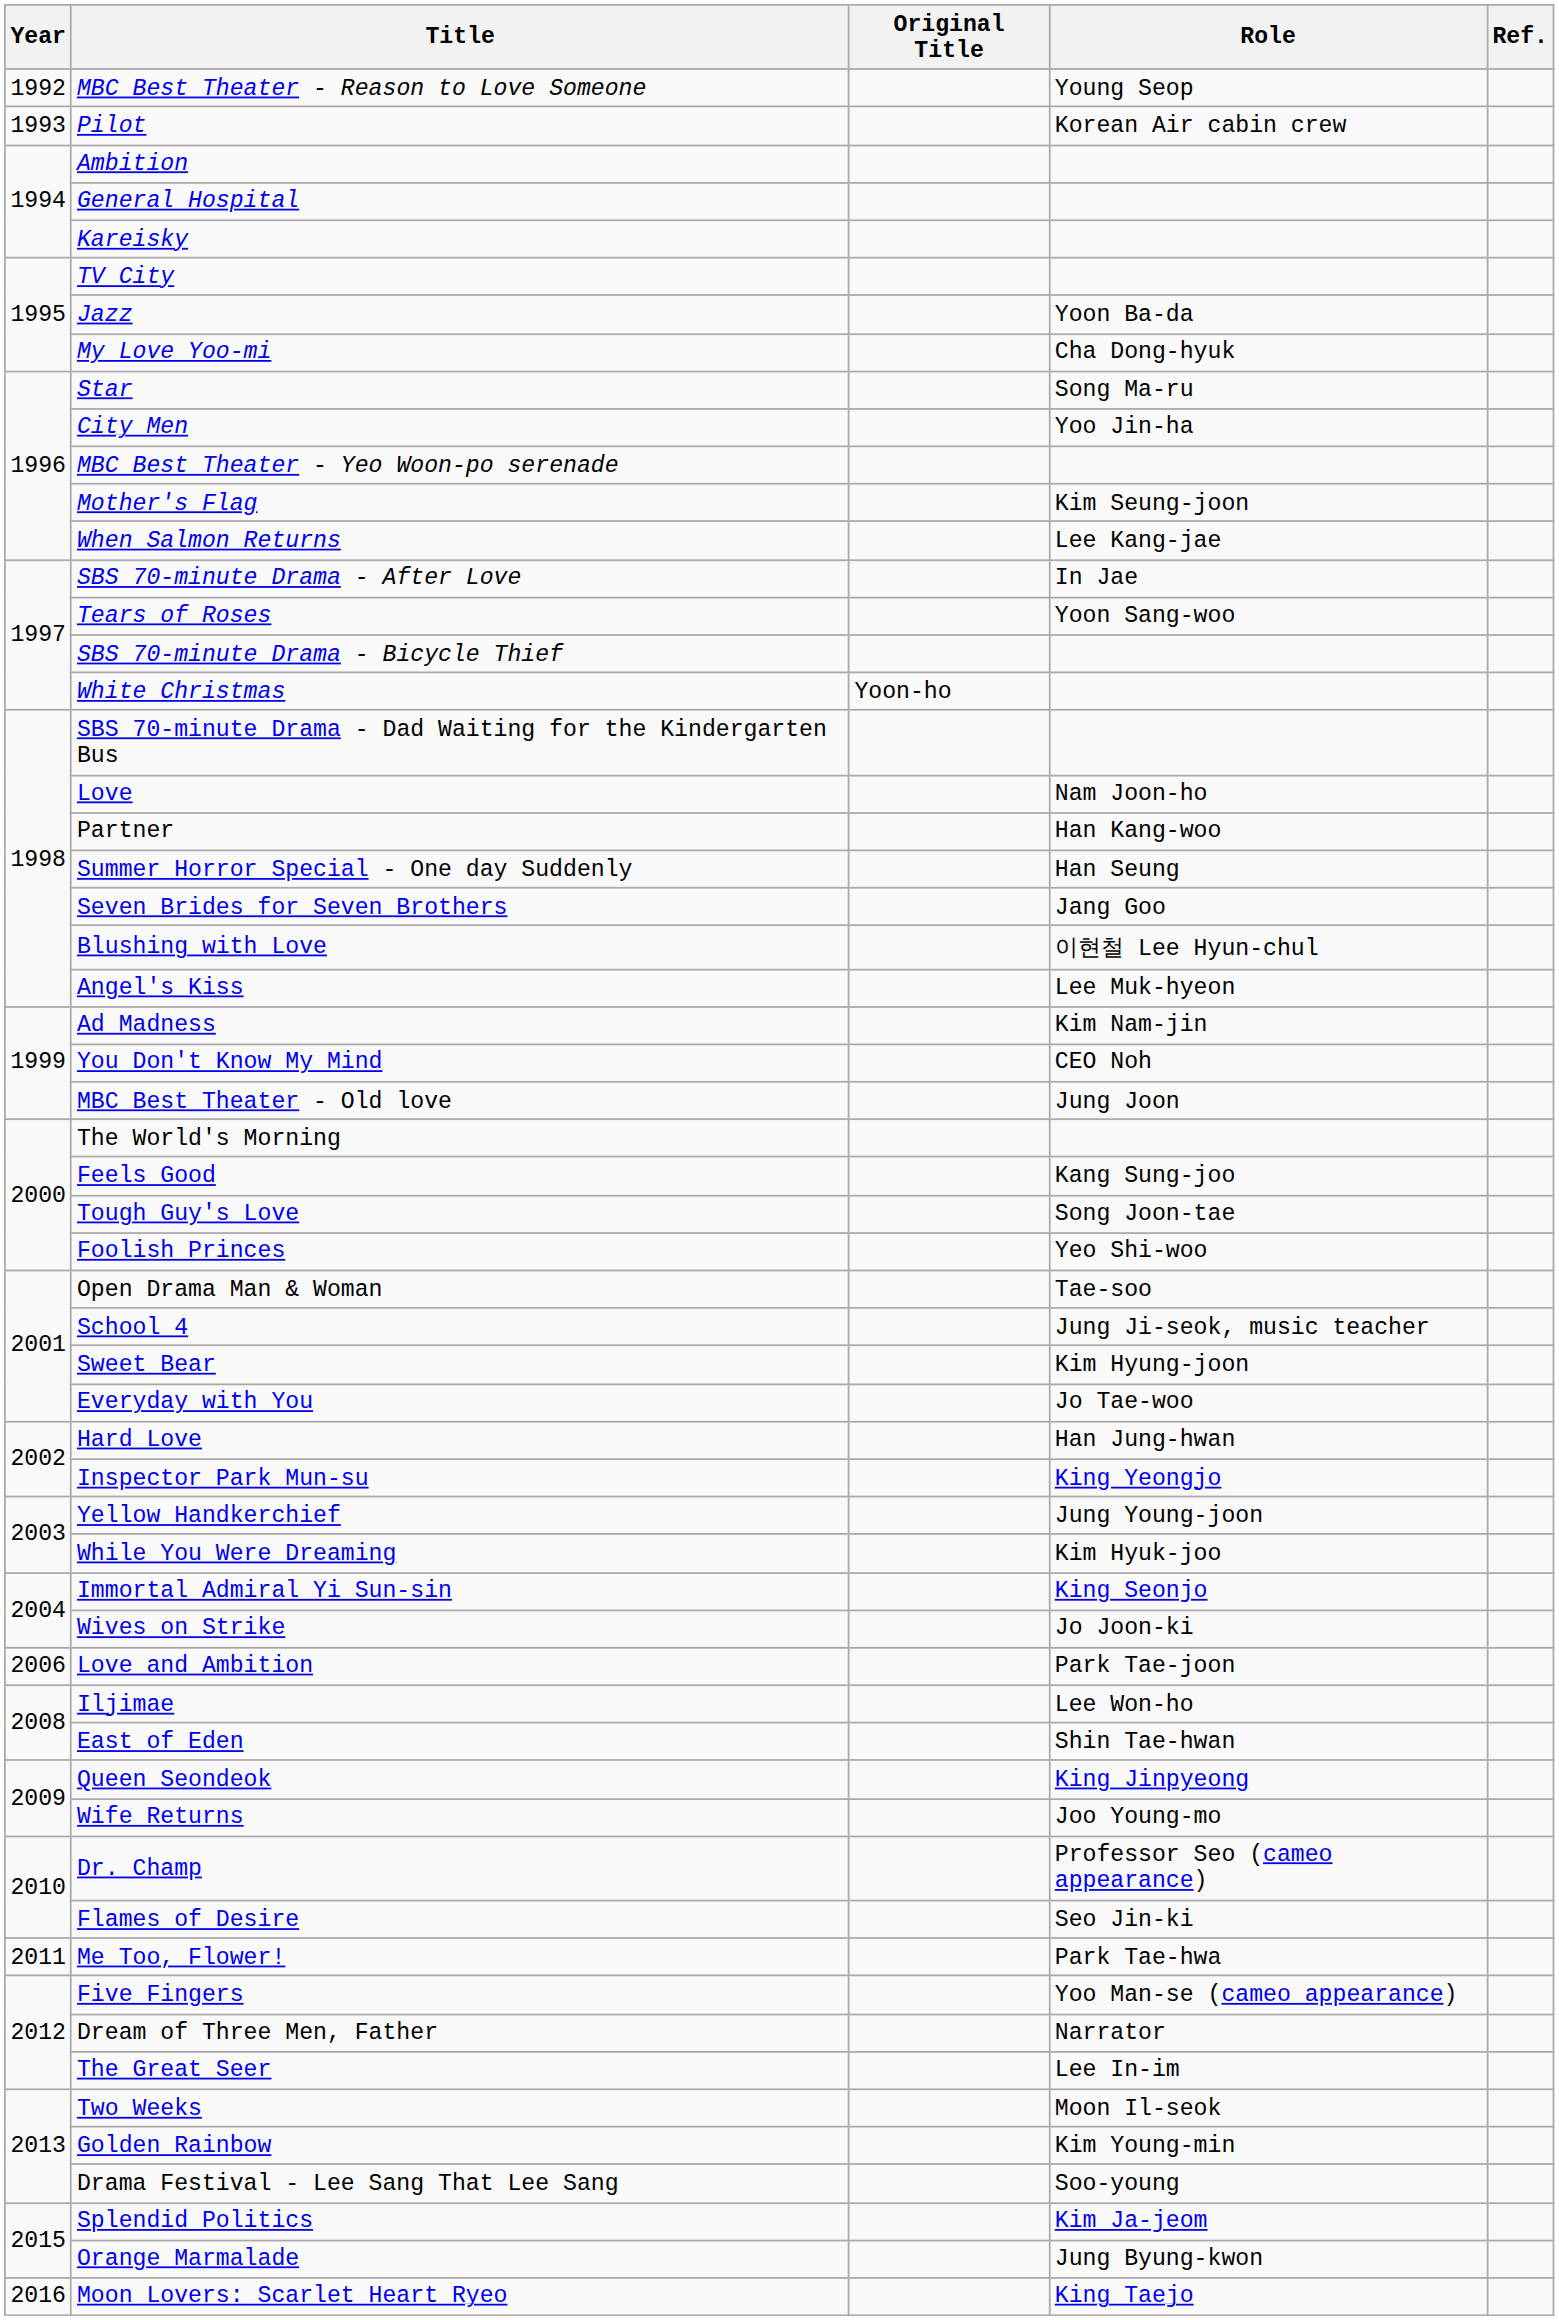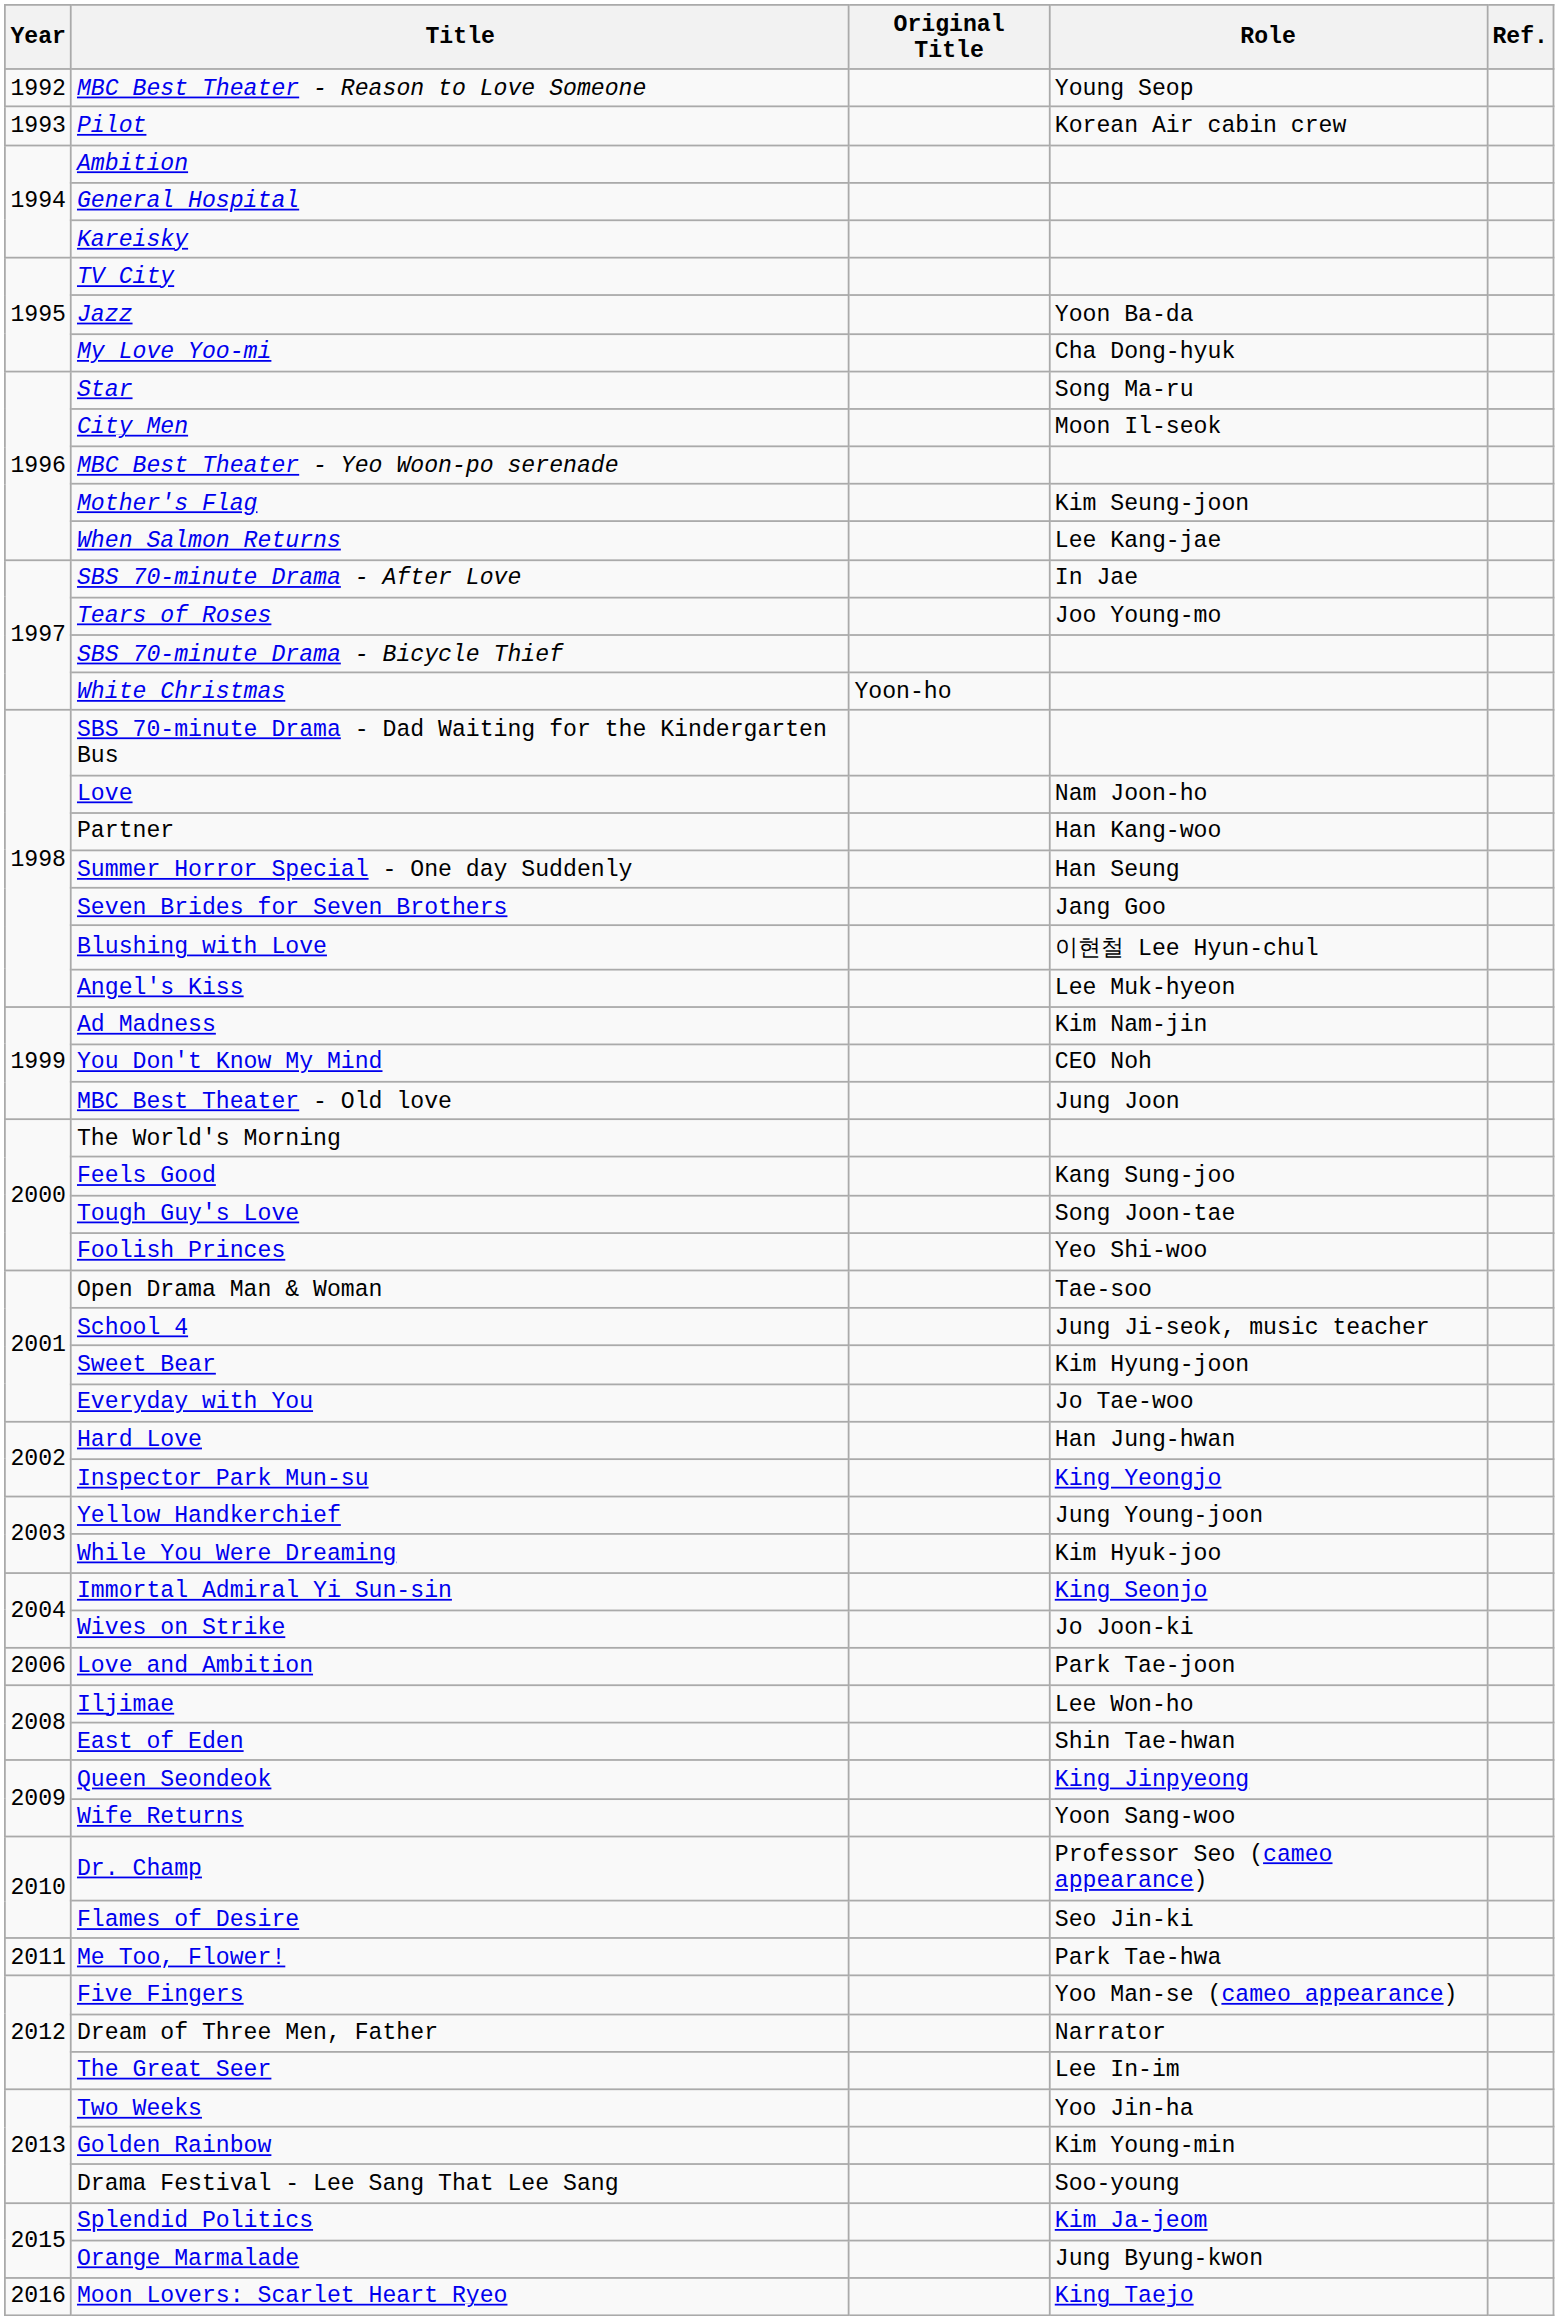(1124, 428) Yoo Jin-ha -> (1138, 428) Moon Il-seok
(1145, 616) Yoon Sang-woo -> (1138, 616) Joo Young-mo
(1138, 1817) Joo Young-mo -> (1145, 1817) Yoon Sang-woo
(1138, 2108) Moon Il-seok -> (1124, 2108) Yoo Jin-ha
